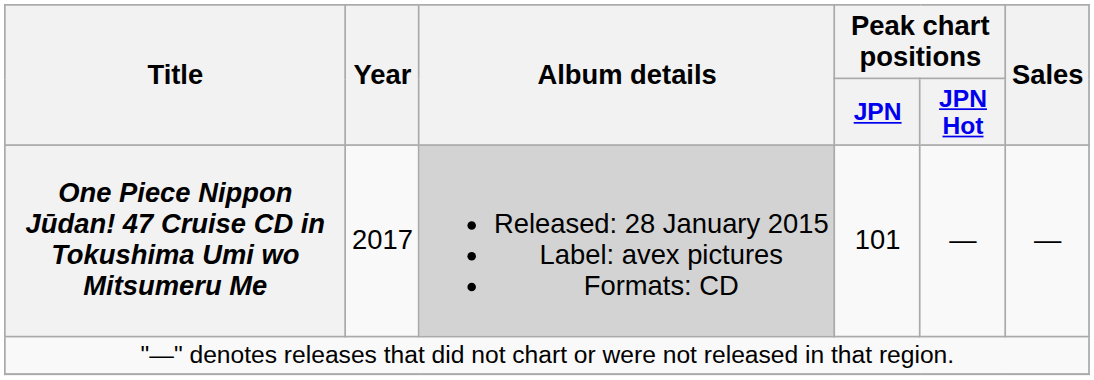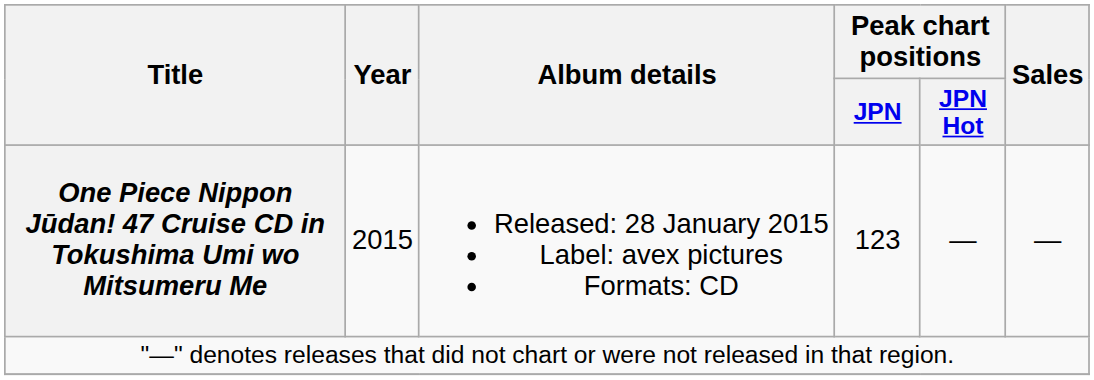(383, 240) 2017 -> (383, 240) 2015
(627, 256) lightgrey background -> (627, 256) no background
(878, 240) 101 -> (878, 240) 123
